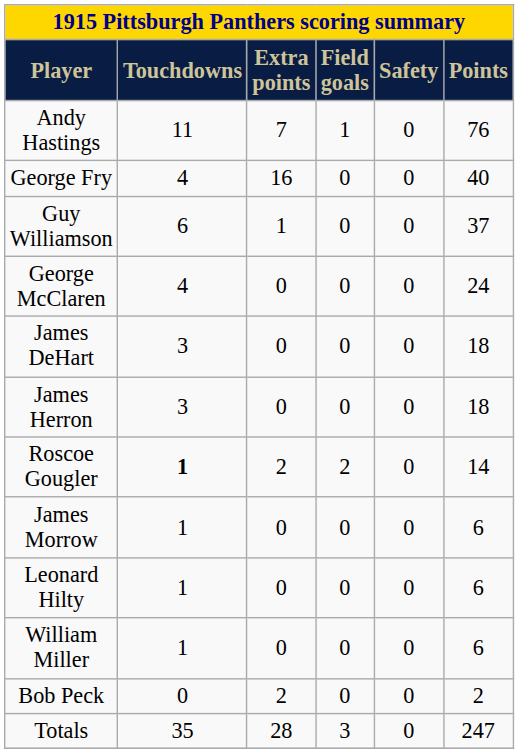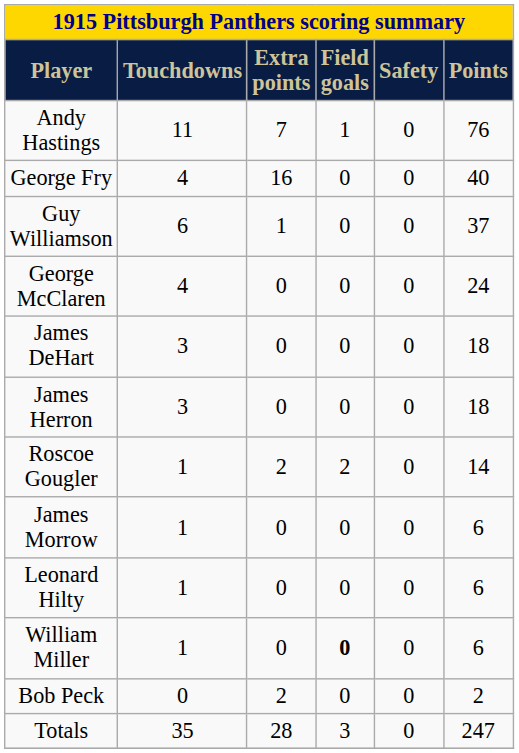(183, 466) bold -> (183, 466) normal
(345, 647) normal -> (345, 647) bold
